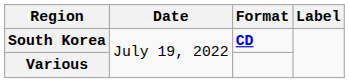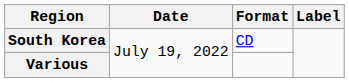(245, 41) bold -> (245, 41) normal
